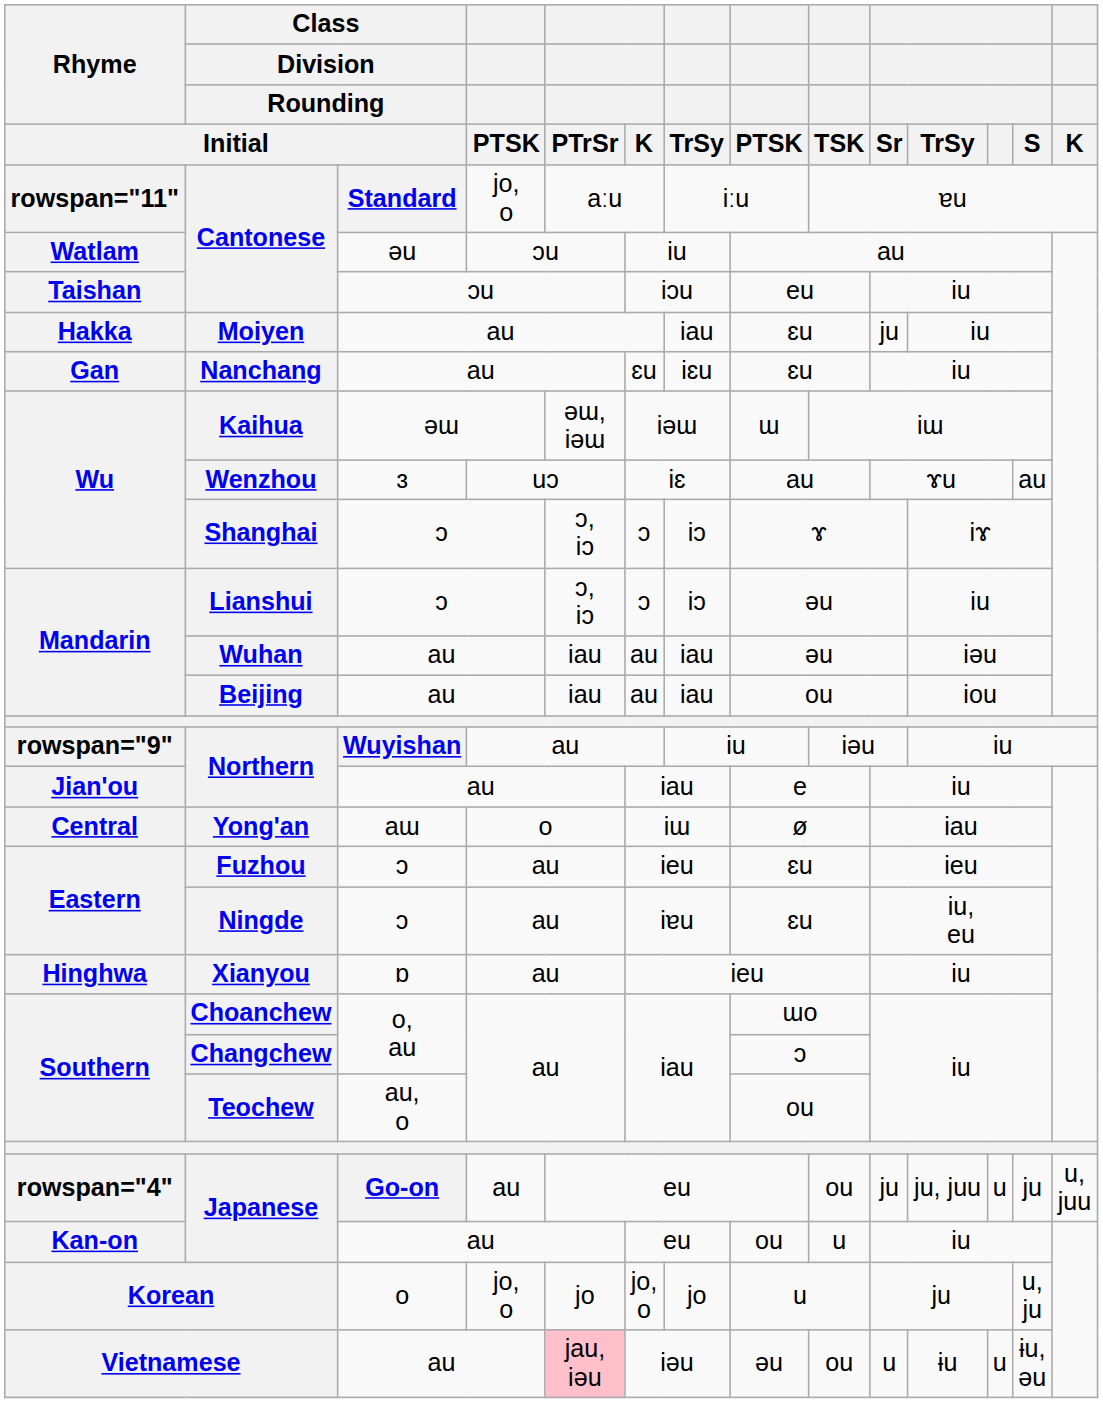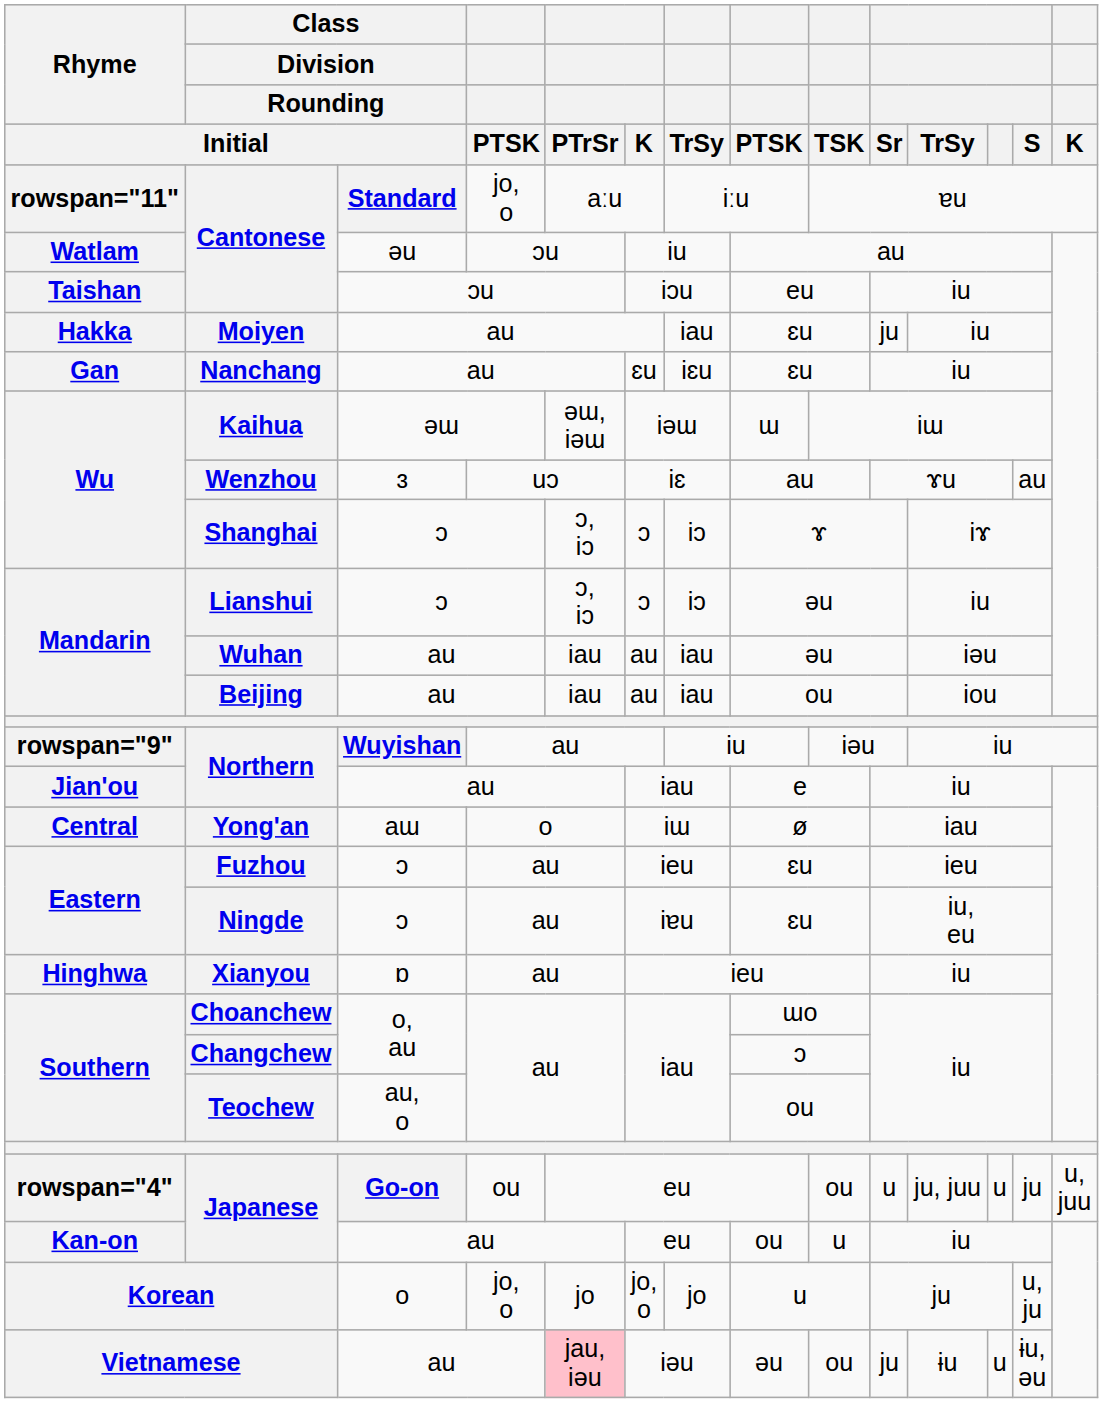(506, 1187) au -> (506, 1187) ou
(889, 1187) ju -> (889, 1187) u
(889, 1363) u -> (889, 1363) ju
